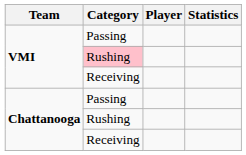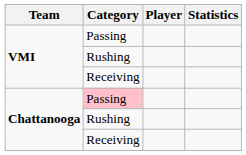(108, 56) pink background -> (108, 56) no background
(106, 98) no background -> (106, 98) pink background
